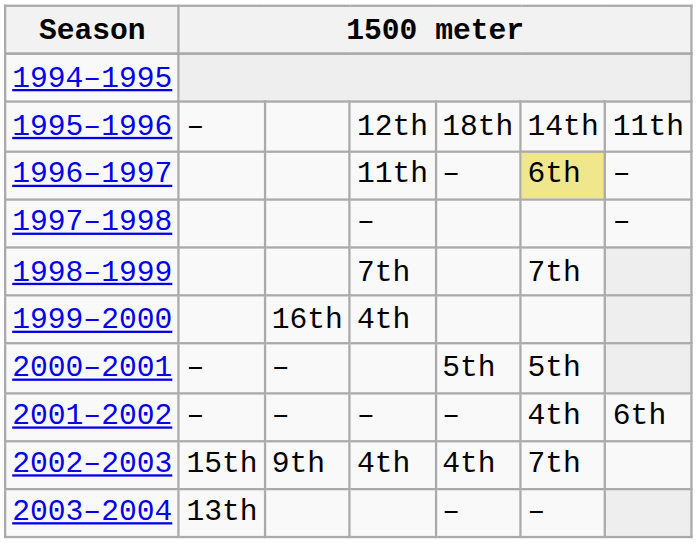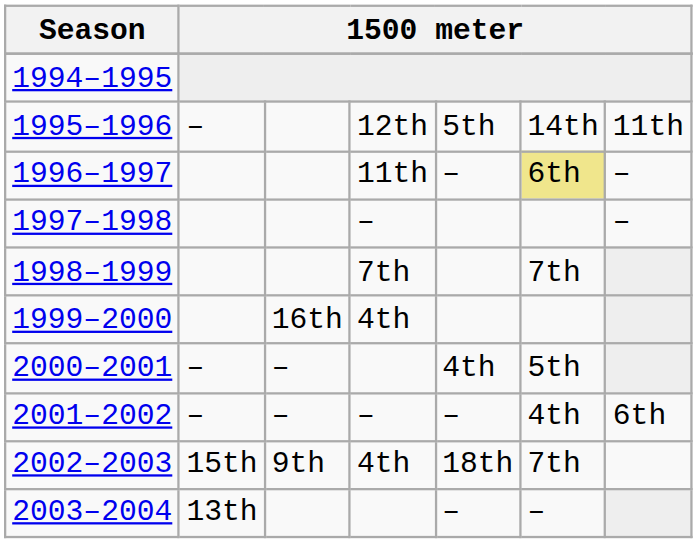(478, 127) 18th -> (469, 127) 5th
(469, 368) 5th -> (469, 368) 4th
(469, 465) 4th -> (478, 465) 18th
